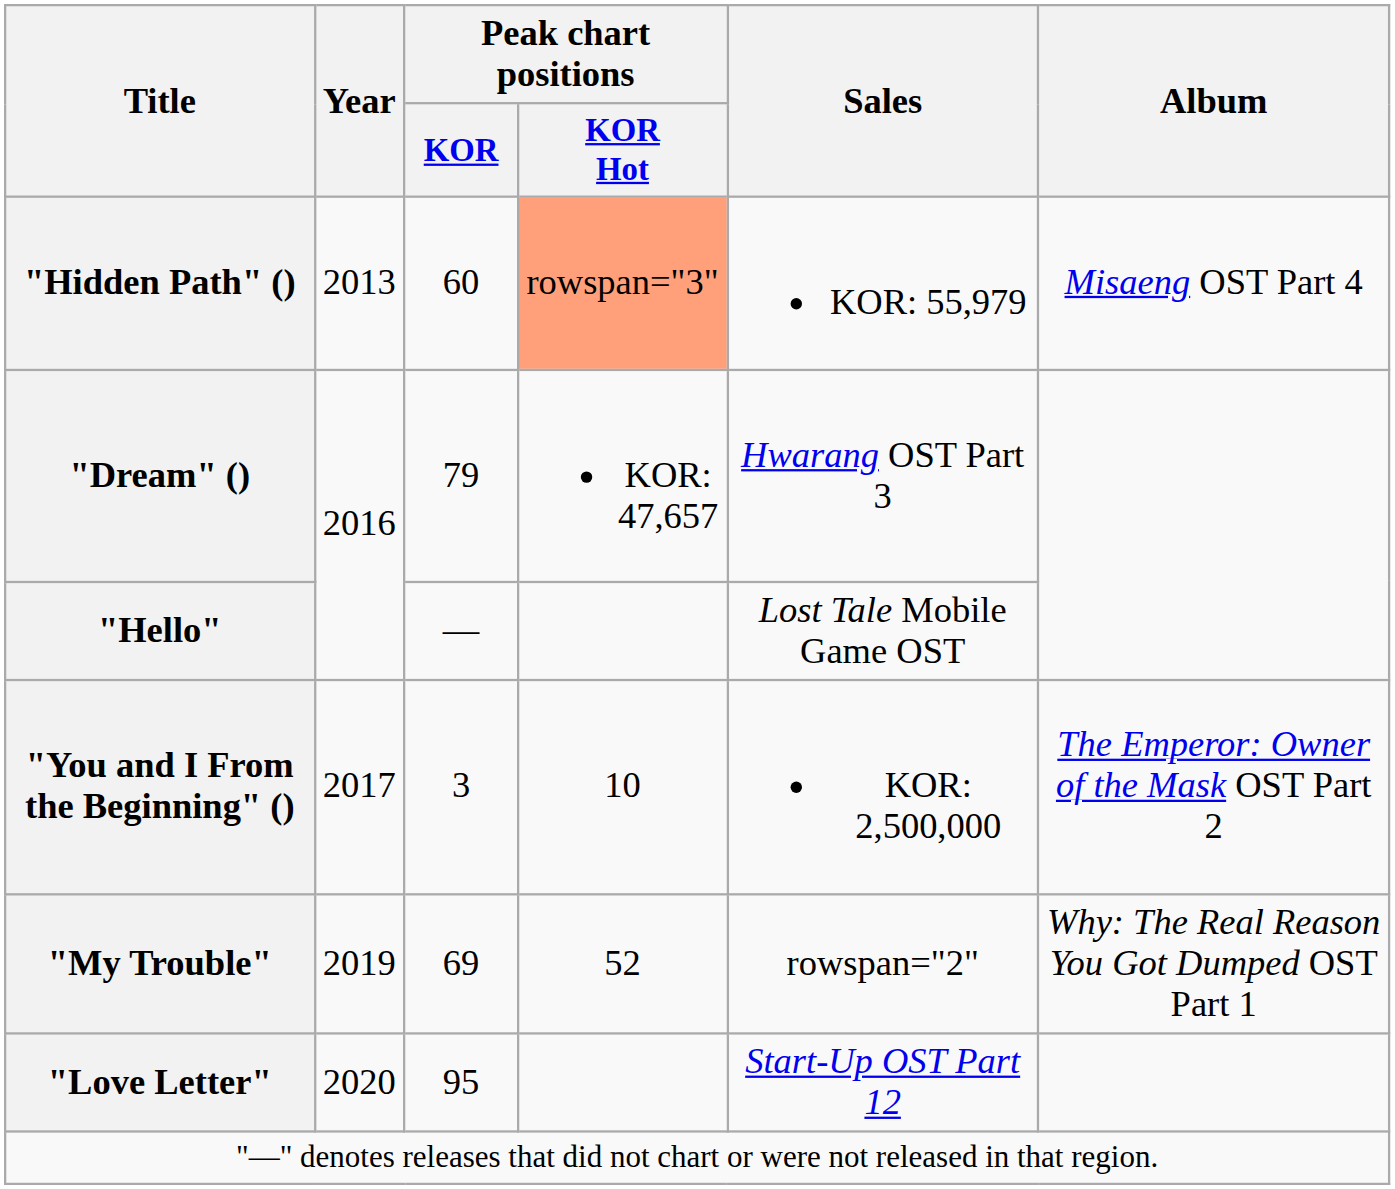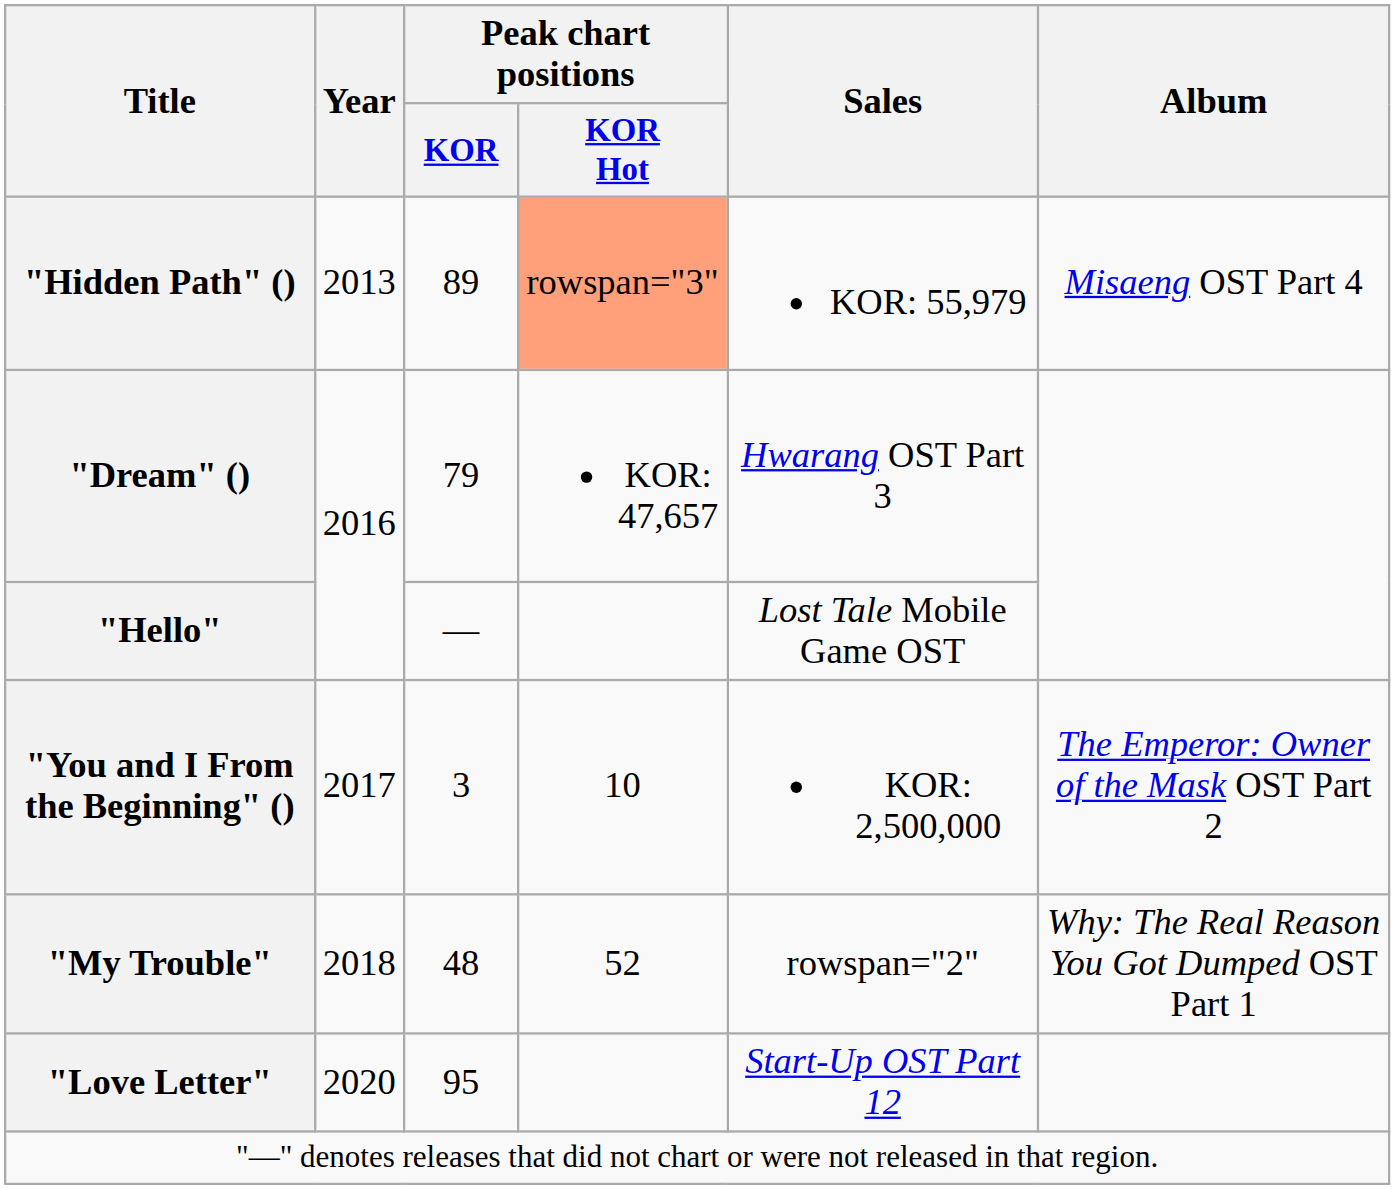(461, 282) 60 -> (461, 282) 89
(359, 962) 2019 -> (359, 962) 2018
(461, 962) 69 -> (461, 962) 48
